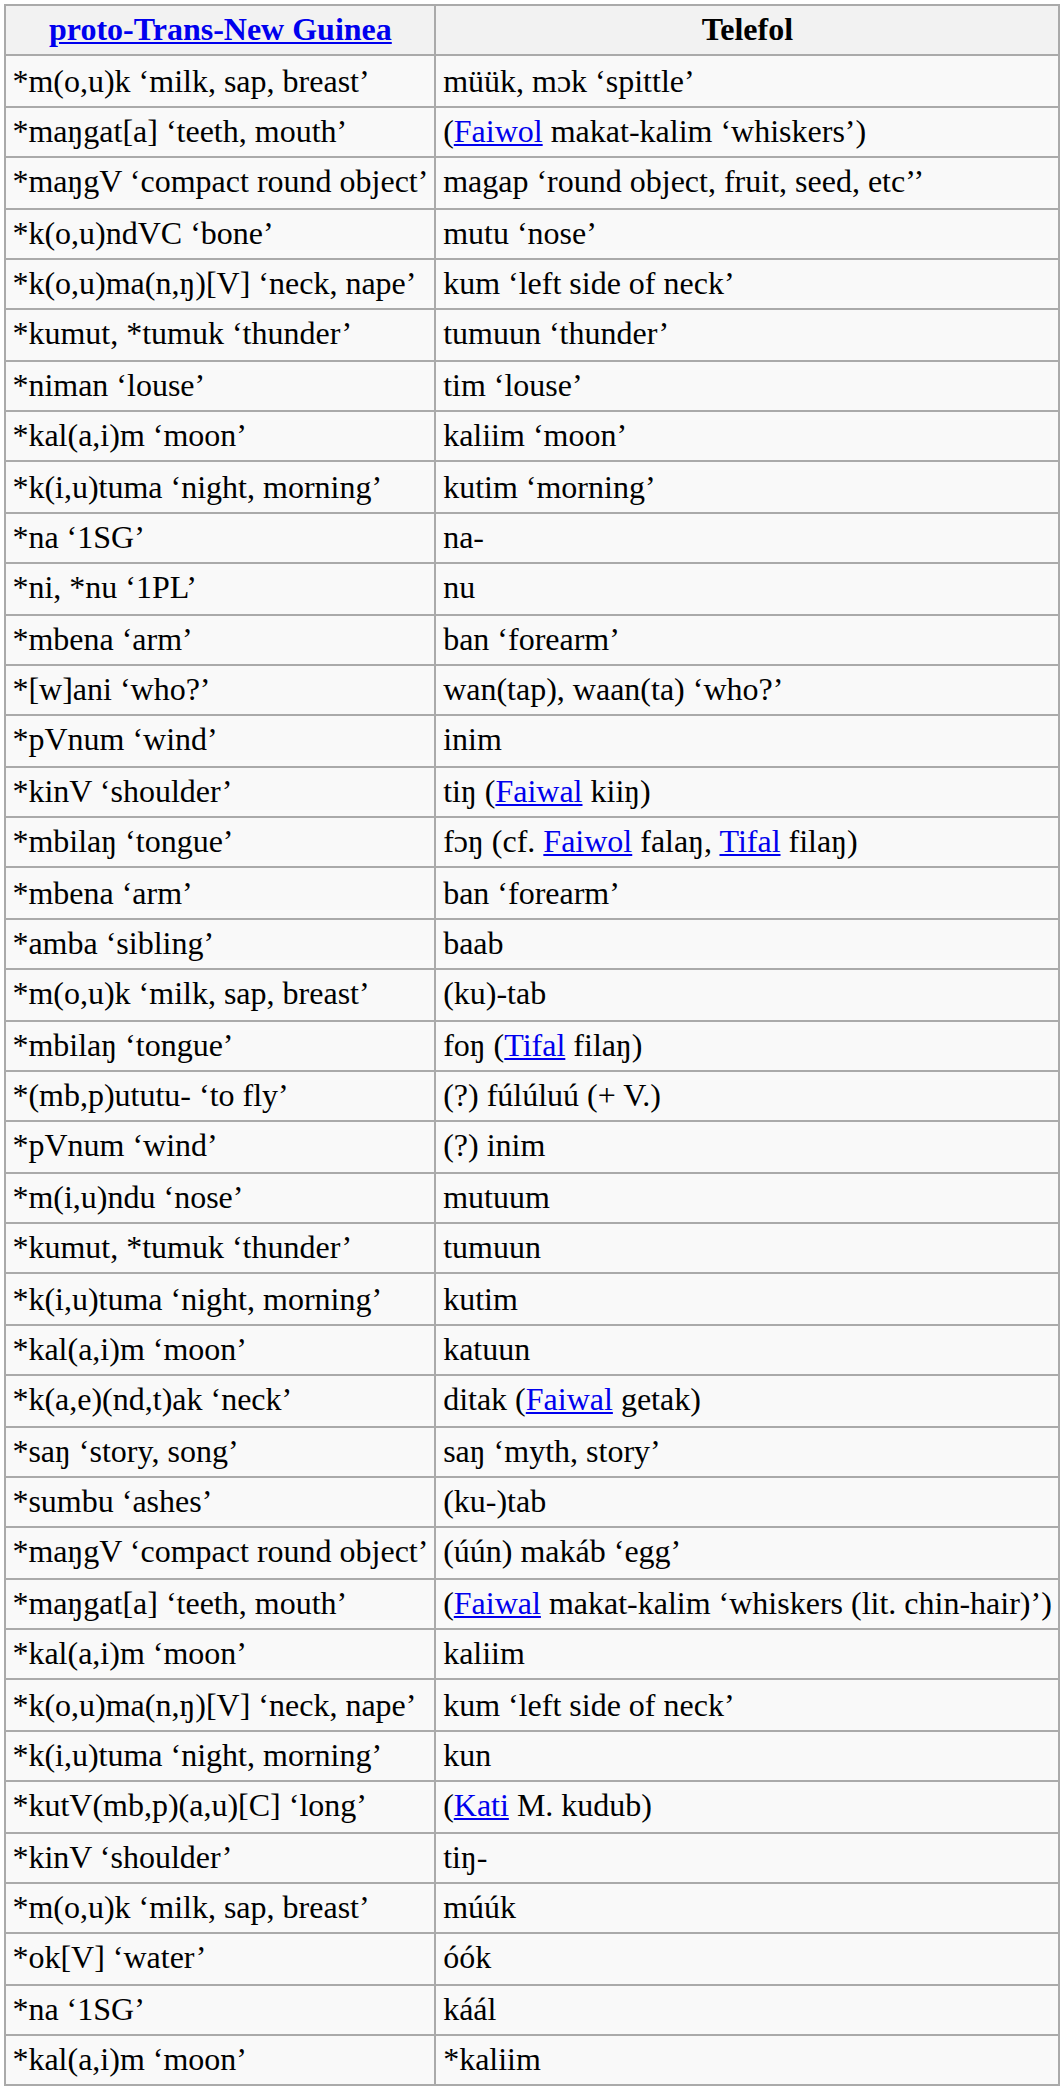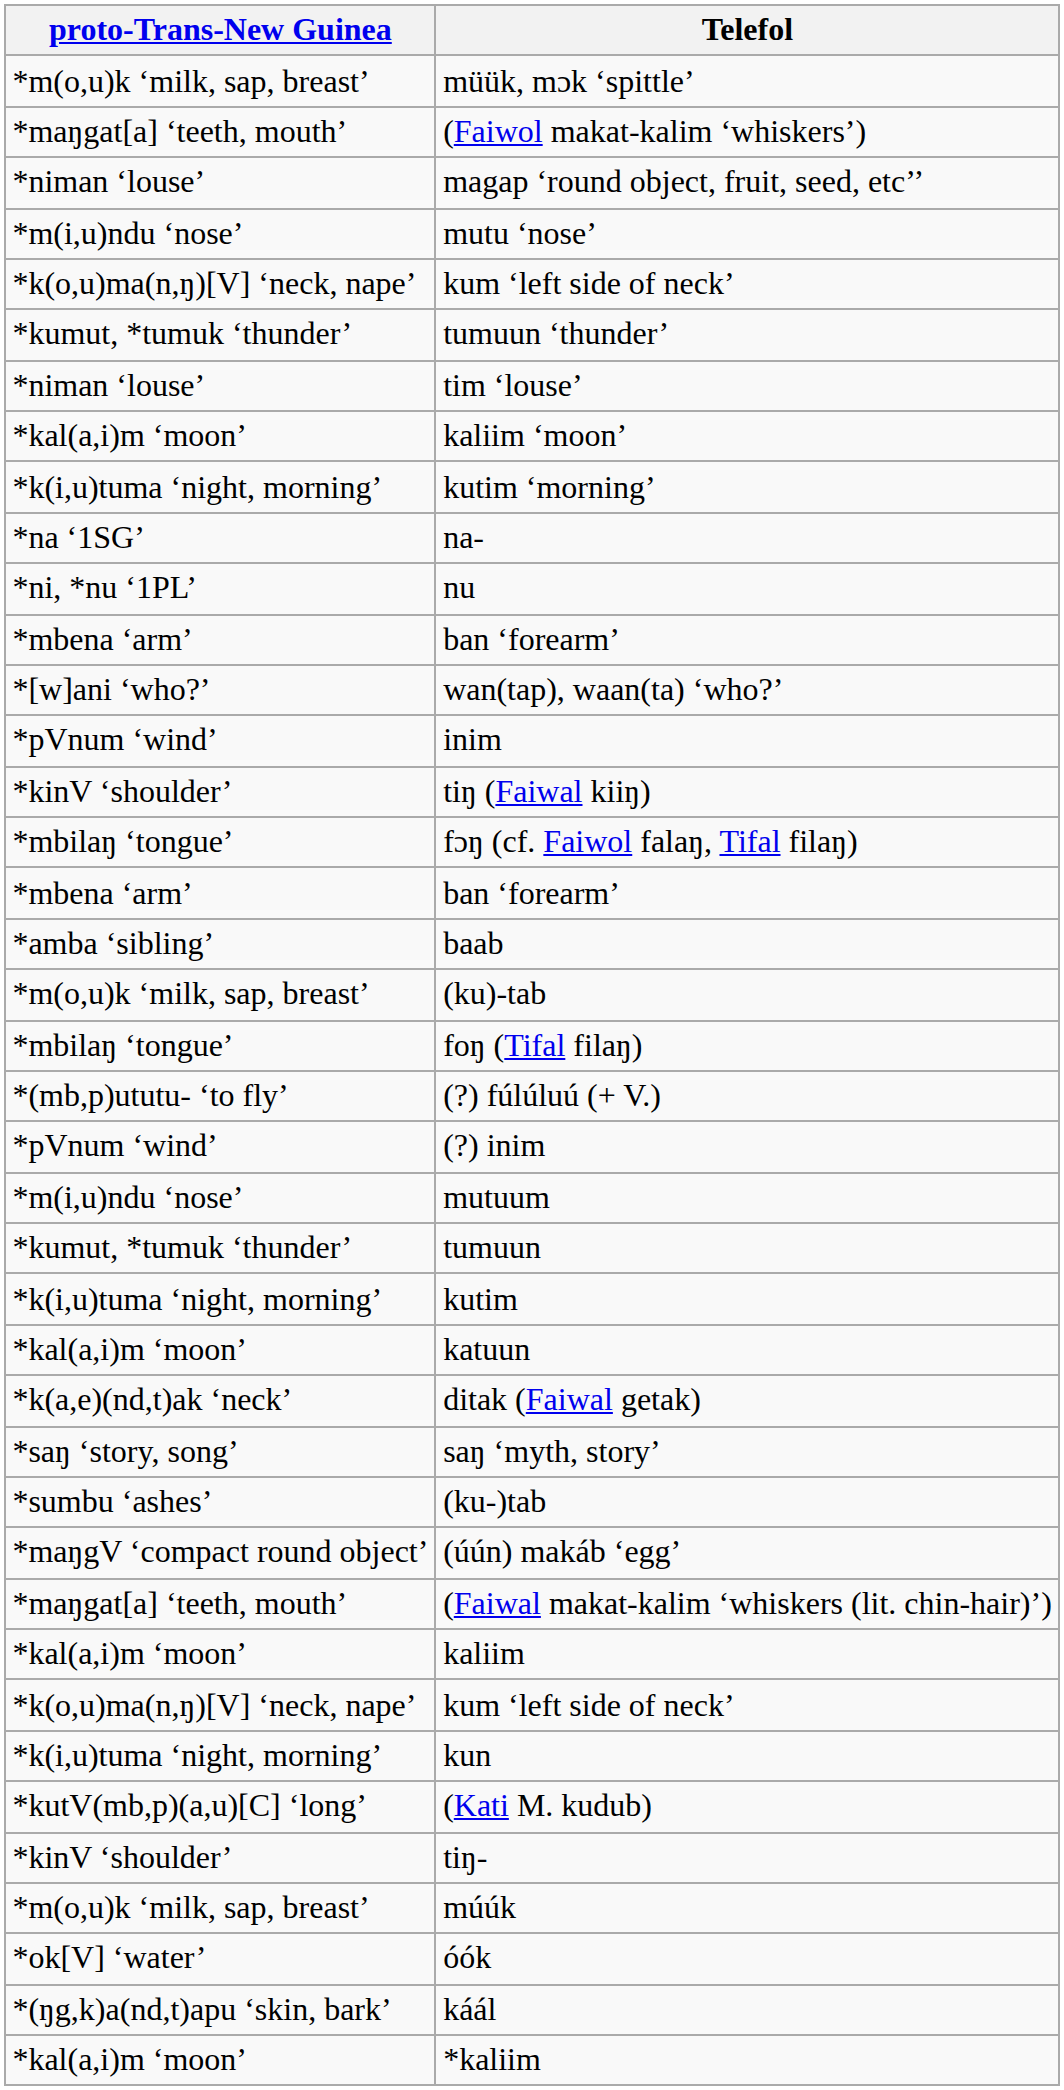(220, 182) *maŋgV ‘compact round object’ -> (109, 182) *niman ‘louse’
(143, 232) *k(o,u)ndVC ‘bone’ -> (128, 232) *m(i,u)ndu ‘nose’
(79, 2009) *na ‘1SG’ -> (202, 2009) *(ŋg,k)a(nd,t)apu ‘skin, bark’
